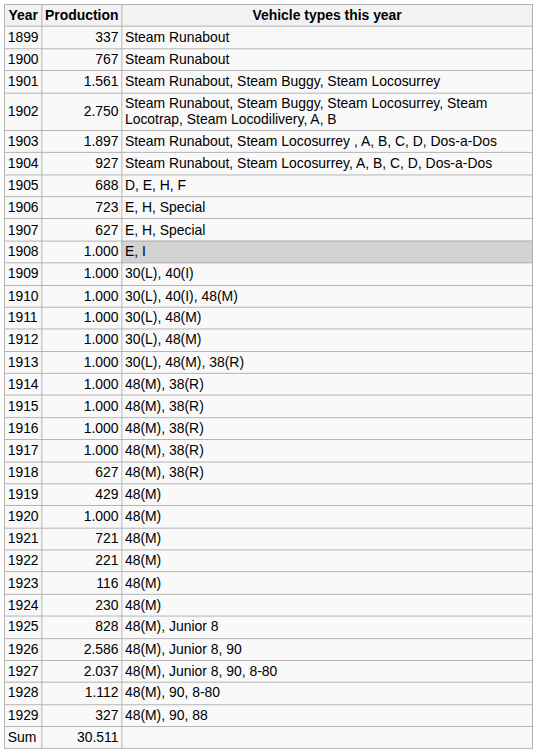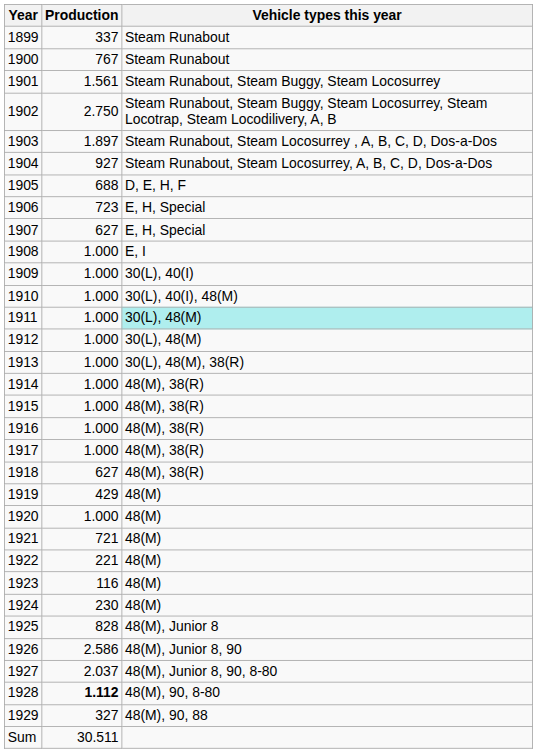(135, 251) lightgrey background -> (135, 251) no background
(163, 318) no background -> (163, 318) paleturquoise background
(102, 693) normal -> (101, 693) bold
